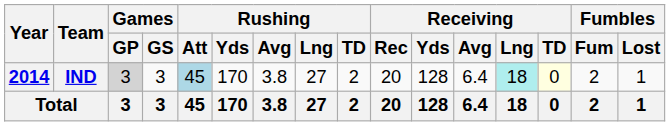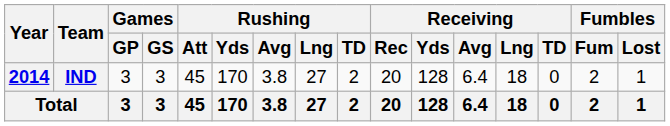(126, 76) lightgrey background -> (126, 76) no background
(195, 76) lightblue background -> (195, 76) no background
(517, 76) paleturquoise background -> (517, 76) no background
(554, 76) lightyellow background -> (554, 76) no background
